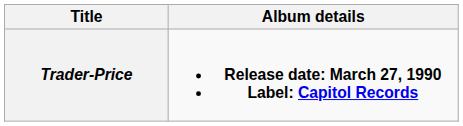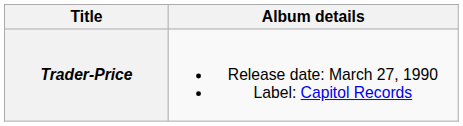(313, 84) bold -> (313, 84) normal
